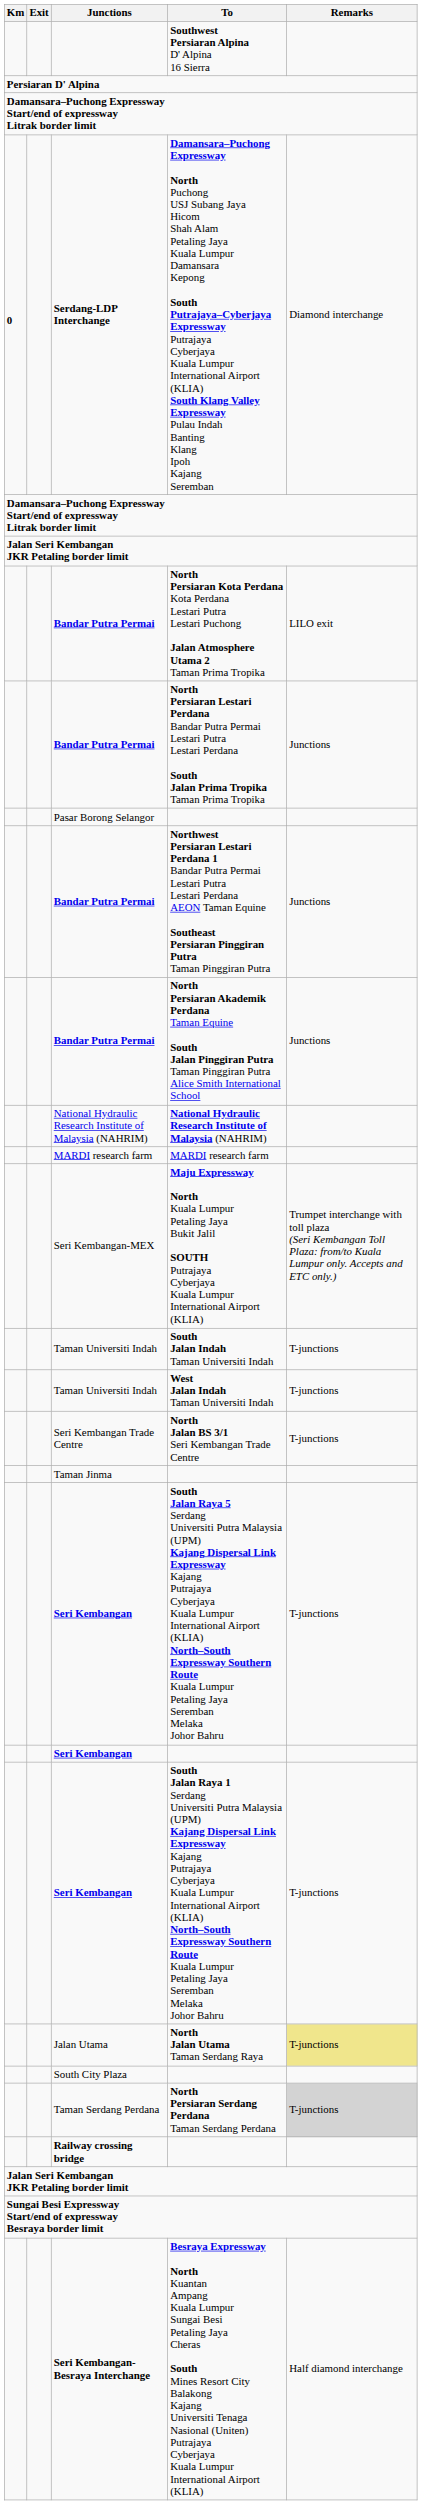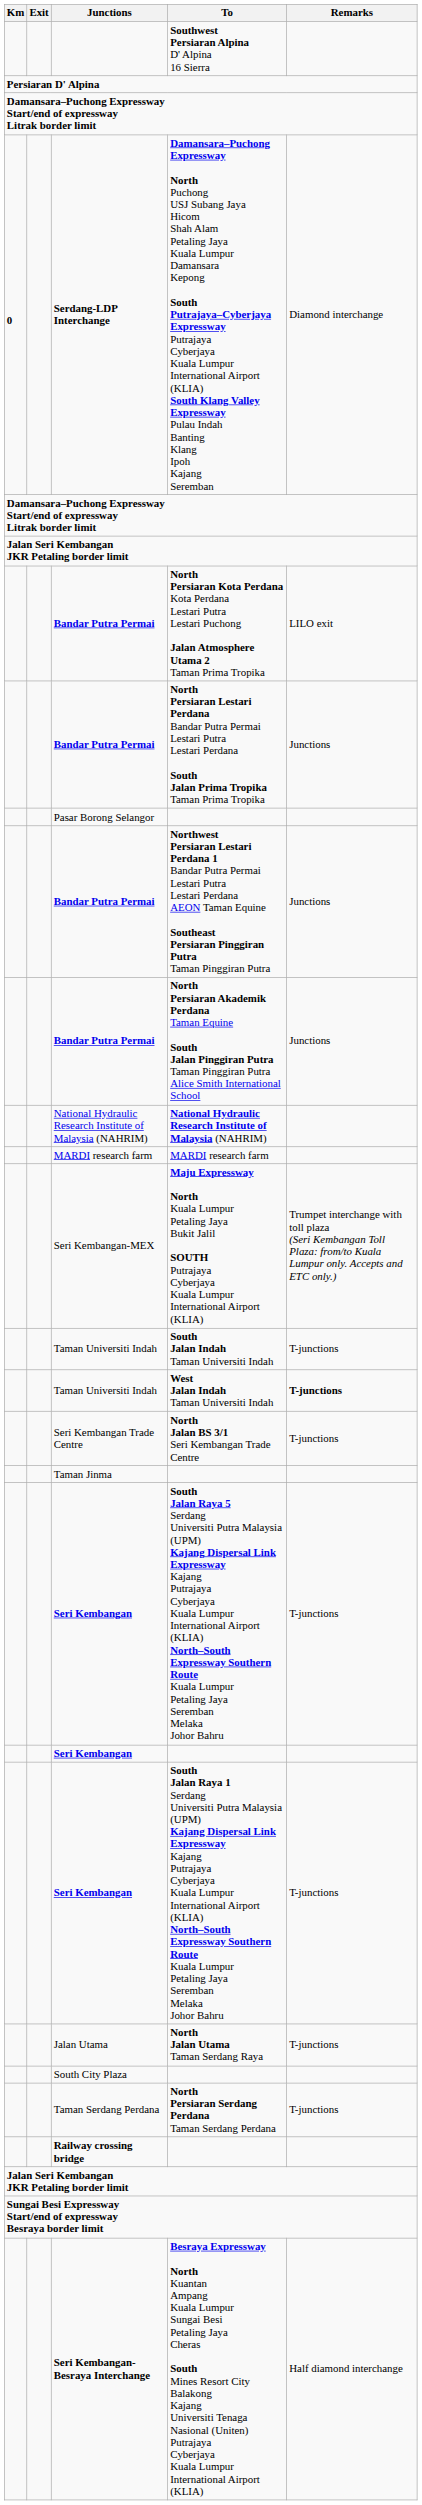(314, 1390) normal -> (316, 1390) bold
(314, 2045) khaki background -> (314, 2045) no background
(314, 2110) lightgrey background -> (314, 2110) no background
